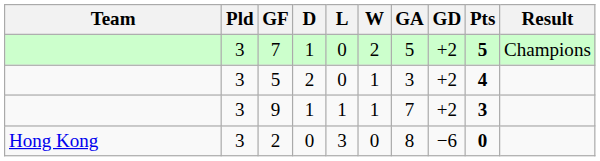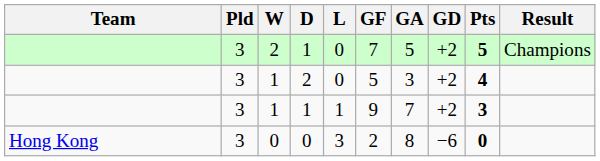columns swapped: (375, 19) <-> (276, 19)
